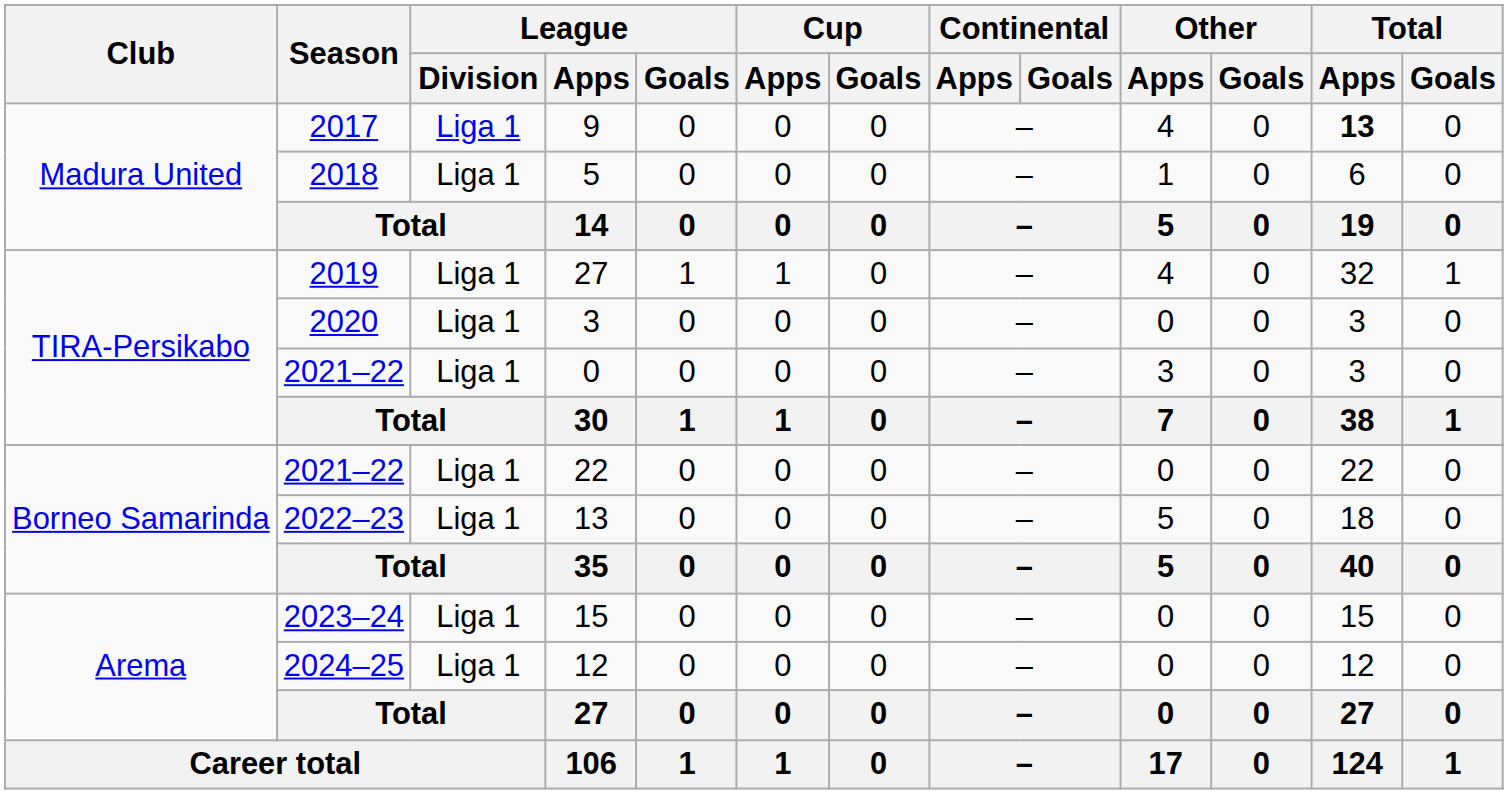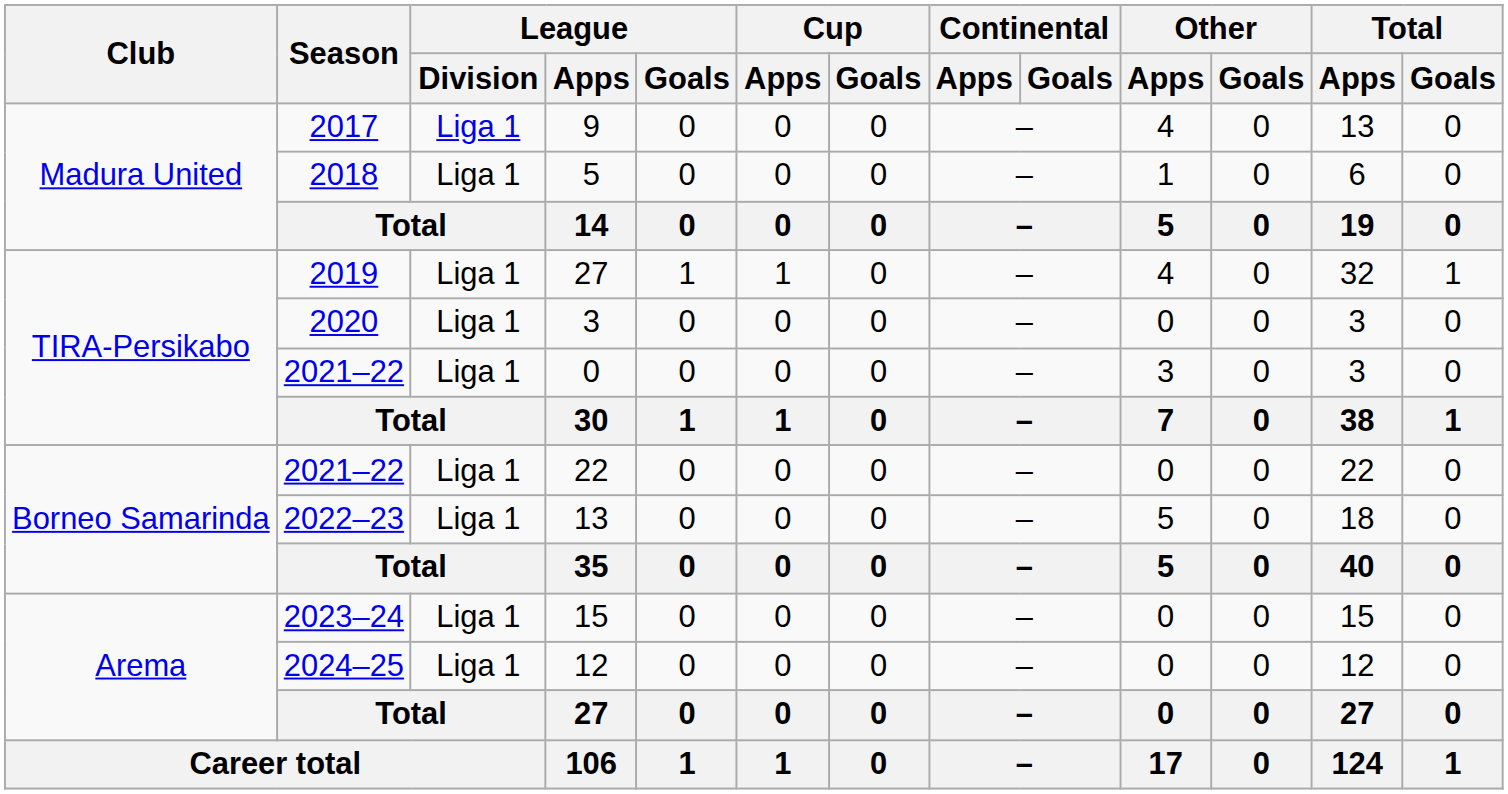(1357, 126) bold -> (1357, 126) normal
